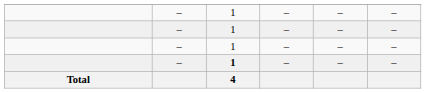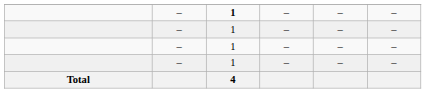(233, 12) normal -> (233, 12) bold
(233, 63) bold -> (233, 63) normal
